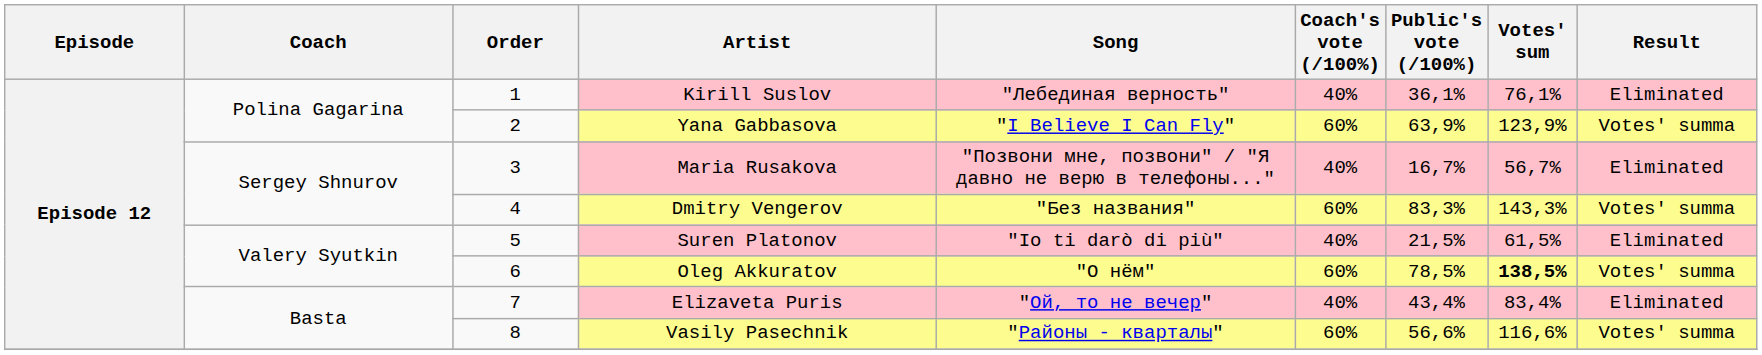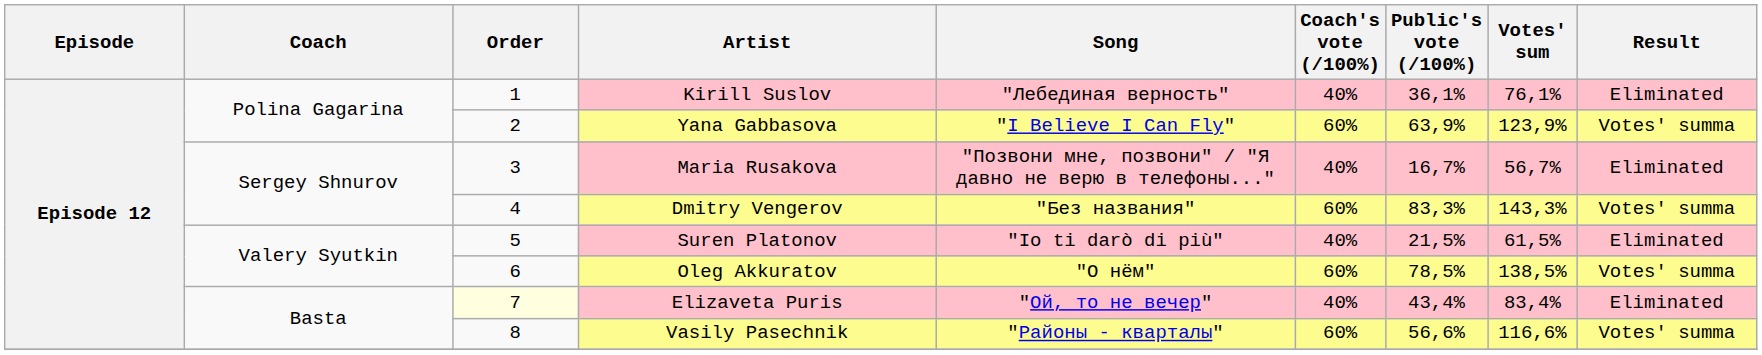(1532, 271) bold -> (1532, 271) normal
(515, 302) no background -> (515, 302) lightyellow background
